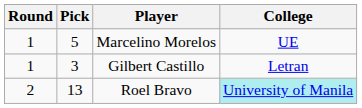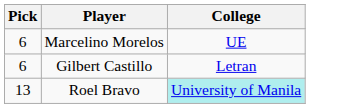- column: (30, 16)
(75, 41) 5 -> (23, 41) 6
(75, 66) 3 -> (23, 66) 6
